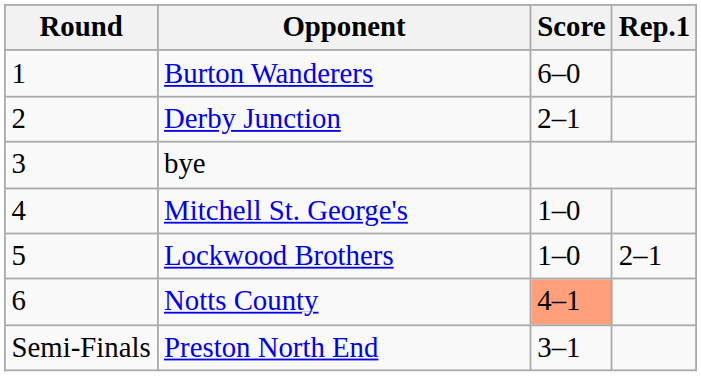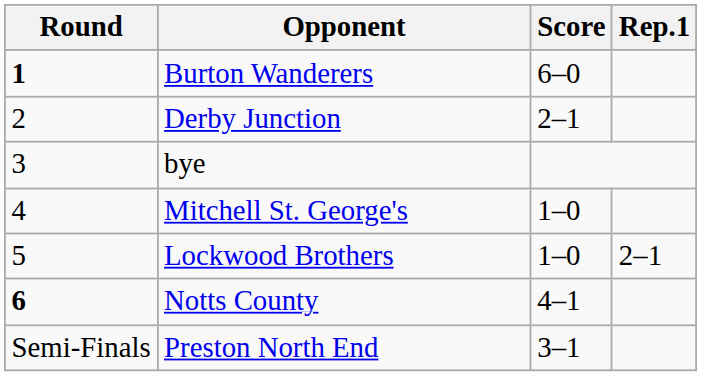(19, 73) normal -> (19, 73) bold
(19, 301) normal -> (19, 301) bold
(559, 301) lightsalmon background -> (559, 301) no background
